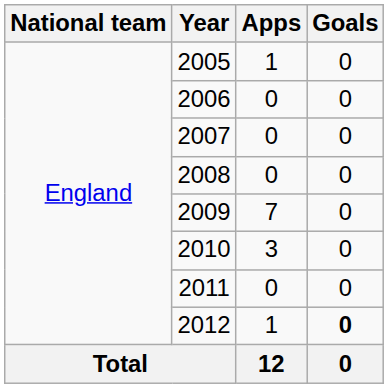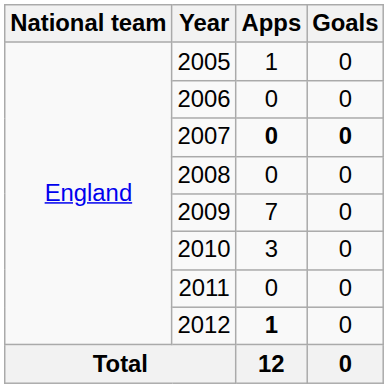(271, 136) normal -> (271, 136) bold
(345, 136) normal -> (345, 136) bold
(271, 325) normal -> (271, 325) bold
(345, 325) bold -> (345, 325) normal
